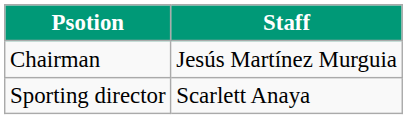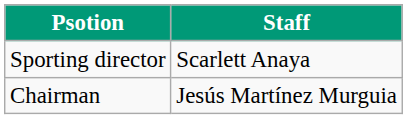rows swapped: (55, 58) <-> (88, 95)
